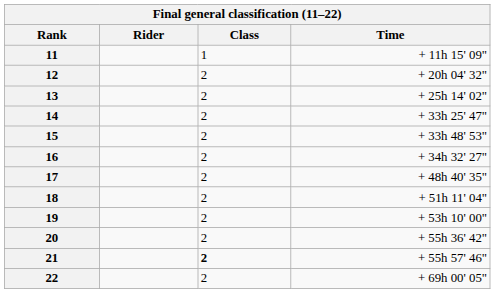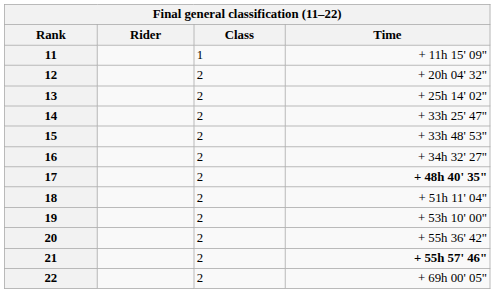(452, 177) normal -> (451, 177) bold
(204, 258) bold -> (200, 258) normal
(452, 258) normal -> (451, 258) bold
